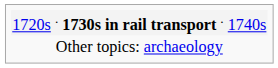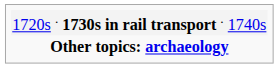(139, 46) normal -> (139, 46) bold
